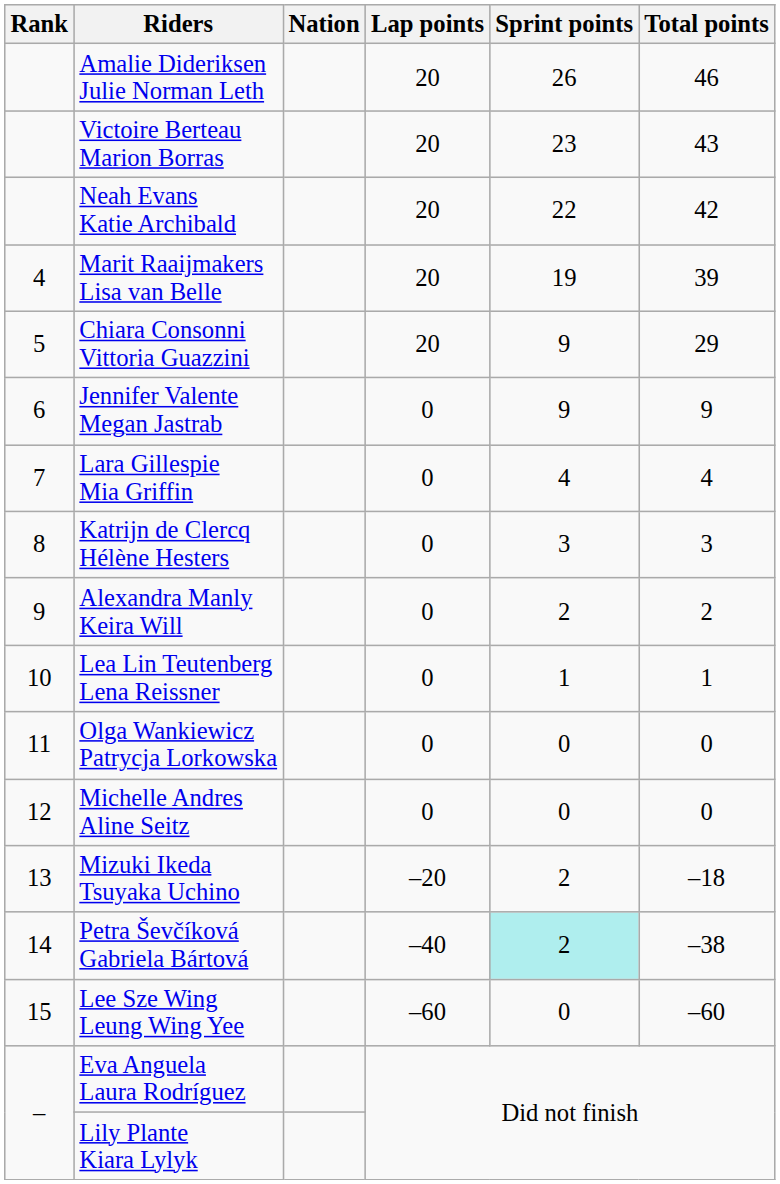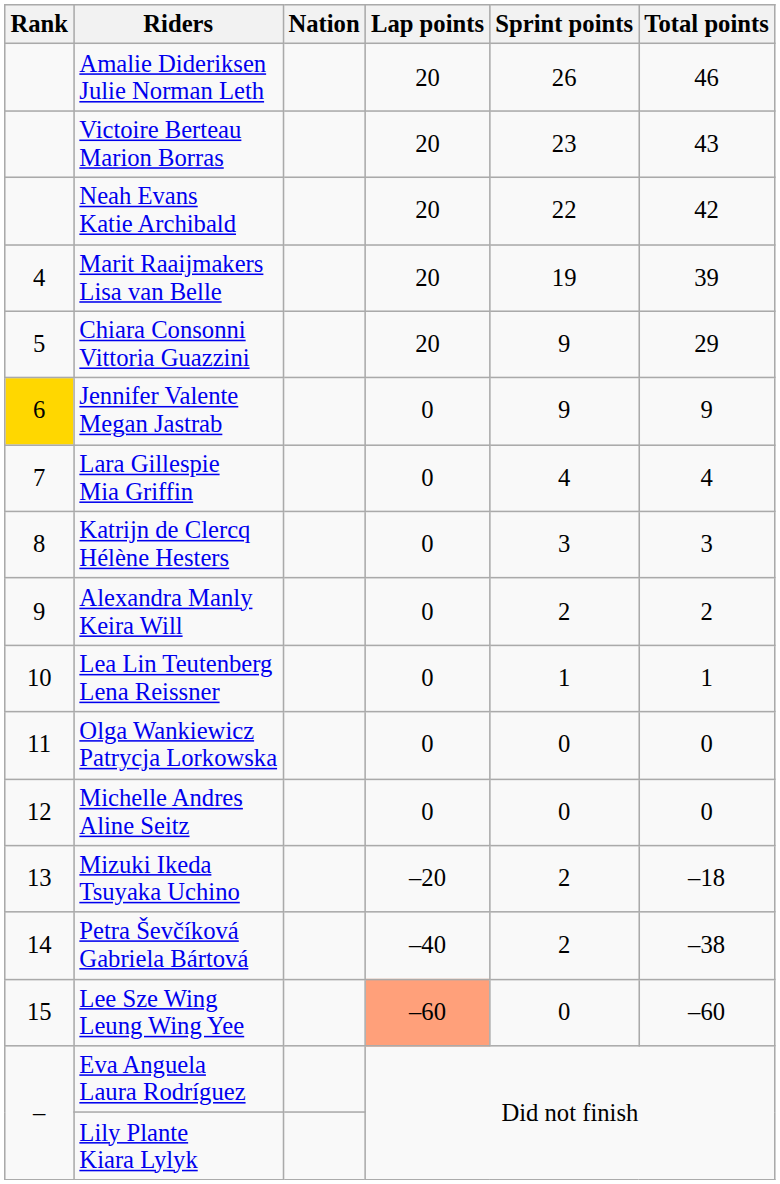(39, 410) no background -> (39, 410) gold background
(564, 945) paleturquoise background -> (564, 945) no background
(427, 1012) no background -> (427, 1012) lightsalmon background
